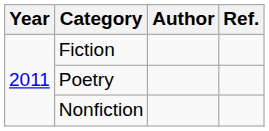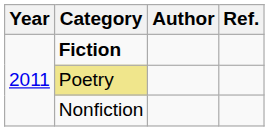(87, 49) normal -> (90, 49) bold
(86, 79) no background -> (86, 79) khaki background
